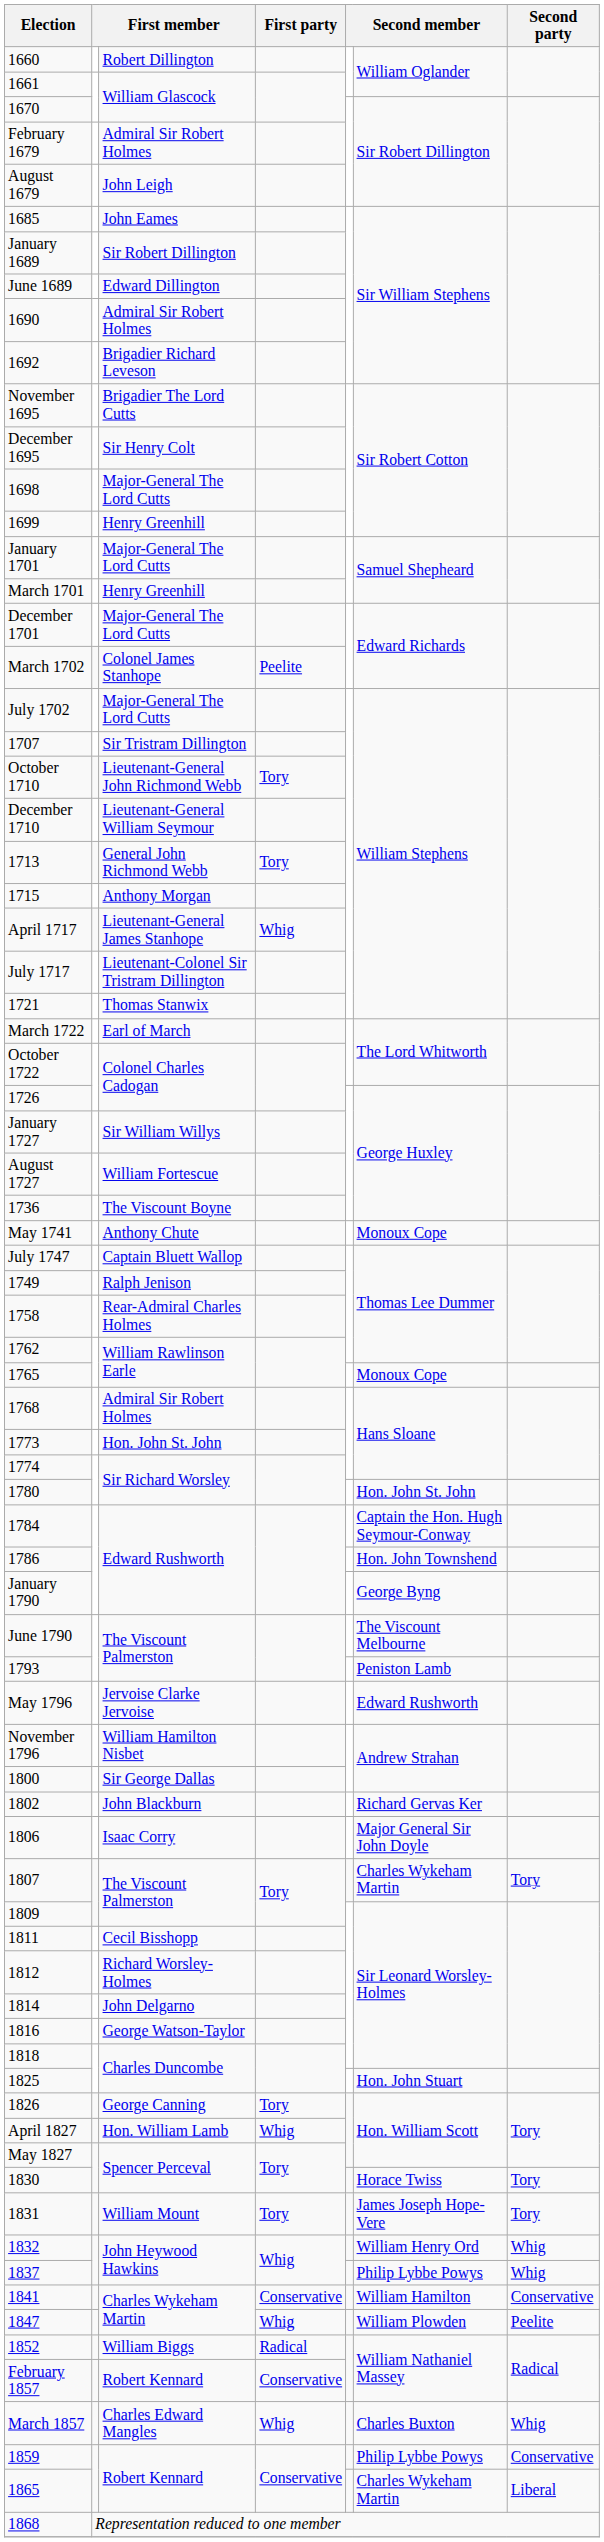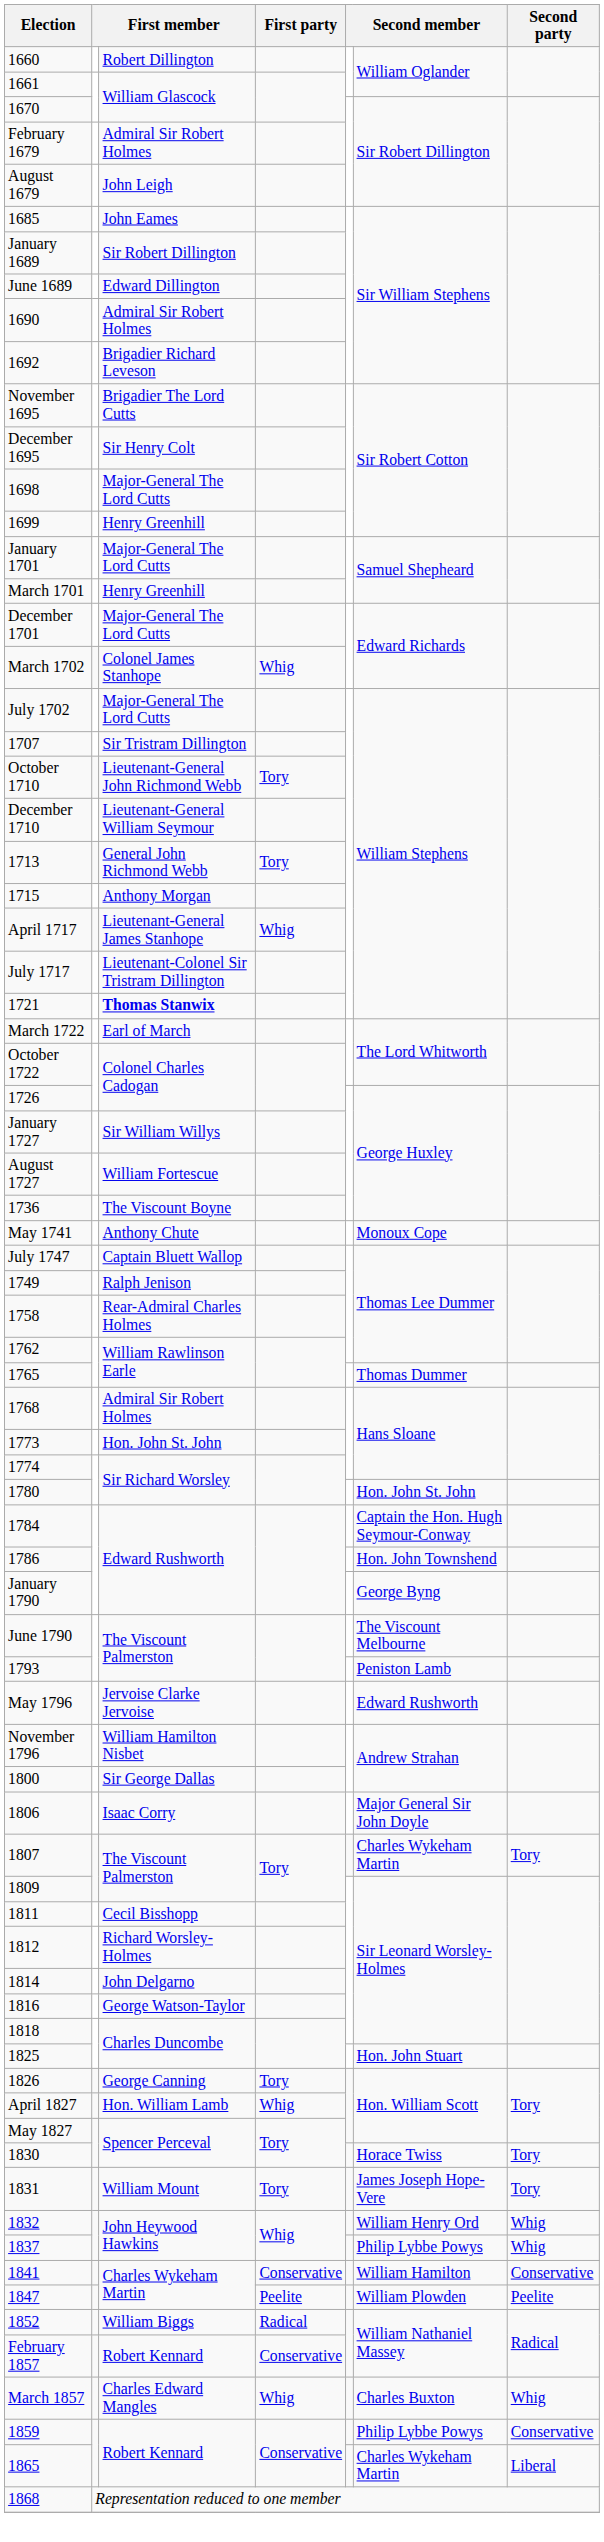(281, 667) Peelite -> (277, 667) Whig
(155, 1005) normal -> (159, 1005) bold
(402, 1374) Monoux Cope -> (412, 1374) Thomas Dummer
- row: (24, 1803)
(277, 2322) Whig -> (281, 2297) Peelite
